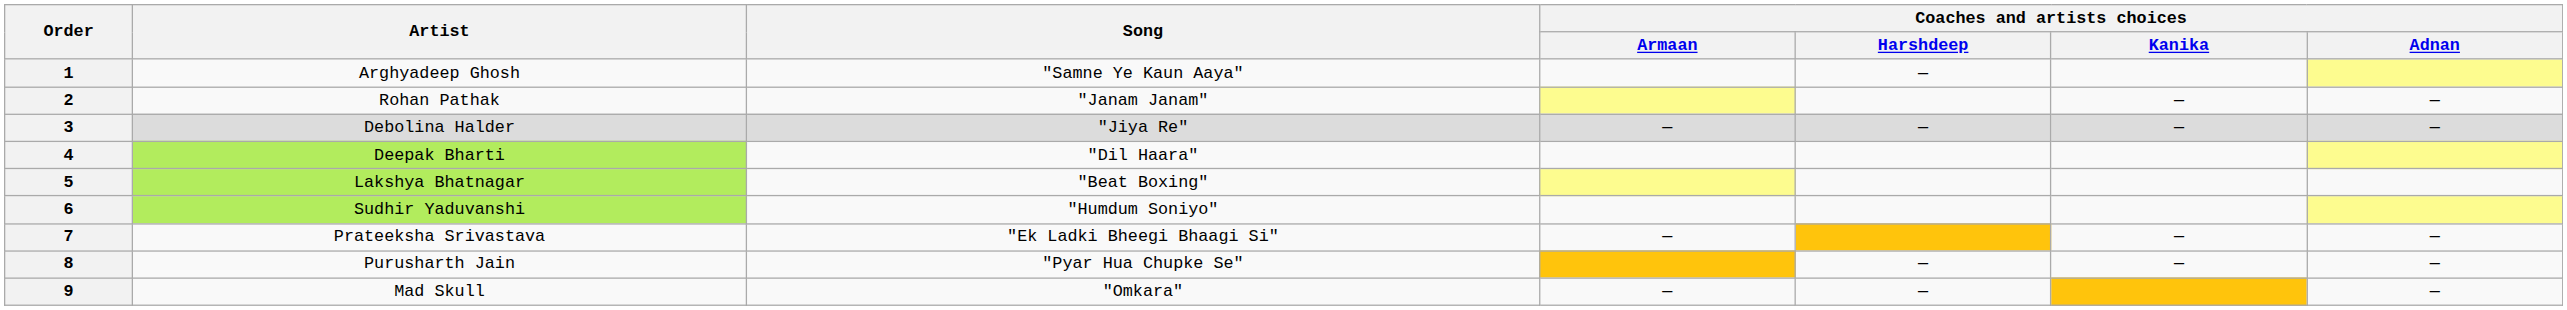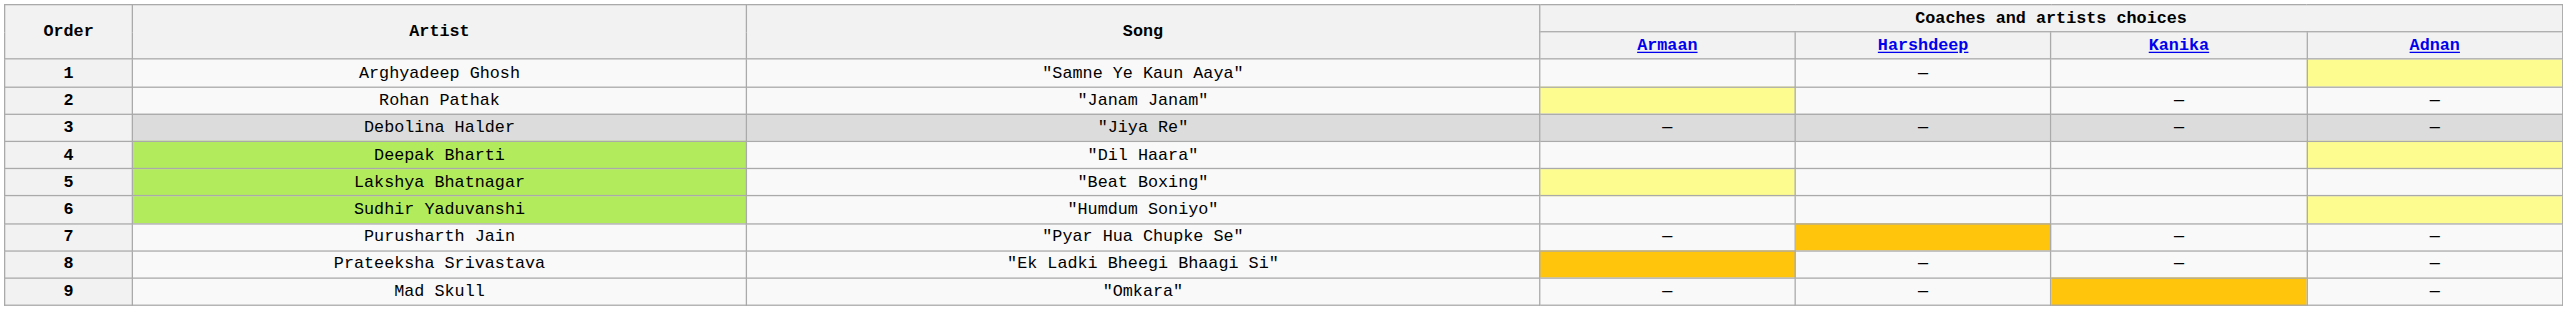(439, 237) Prateeksha Srivastava -> (439, 237) Purusharth Jain
(1143, 237) "Ek Ladki Bheegi Bhaagi Si" -> (1143, 237) "Pyar Hua Chupke Se"
(439, 264) Purusharth Jain -> (439, 264) Prateeksha Srivastava
(1143, 264) "Pyar Hua Chupke Se" -> (1143, 264) "Ek Ladki Bheegi Bhaagi Si"
